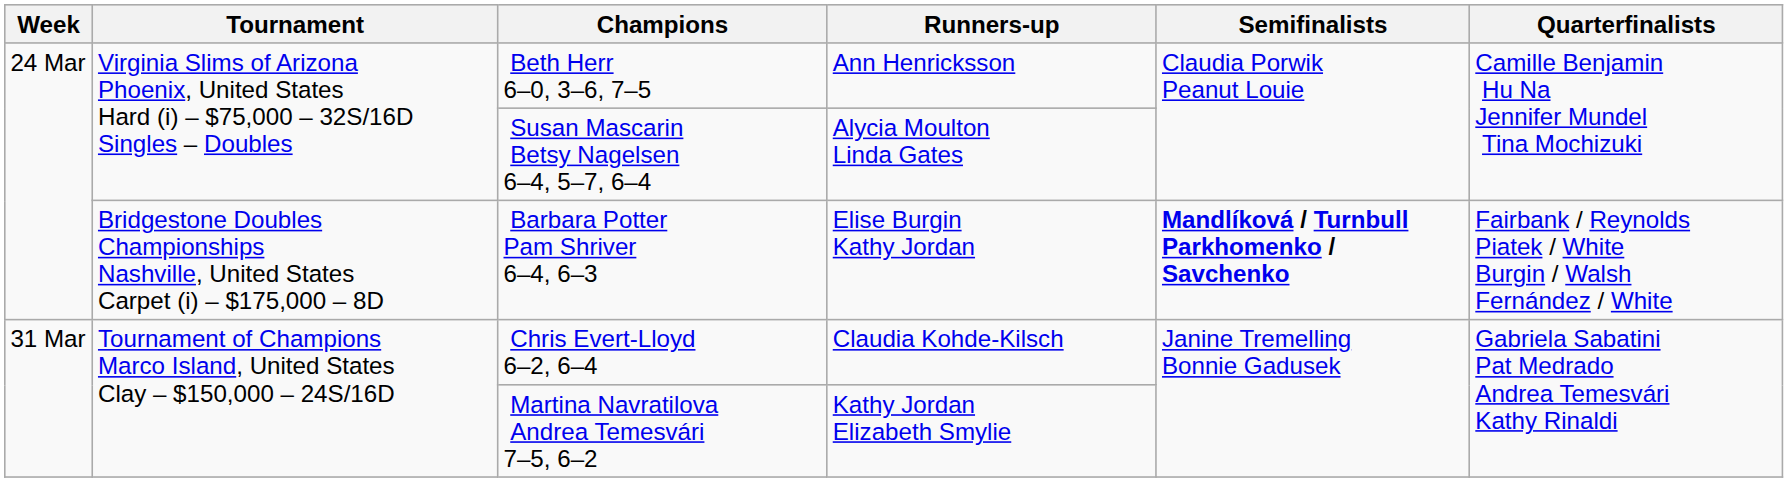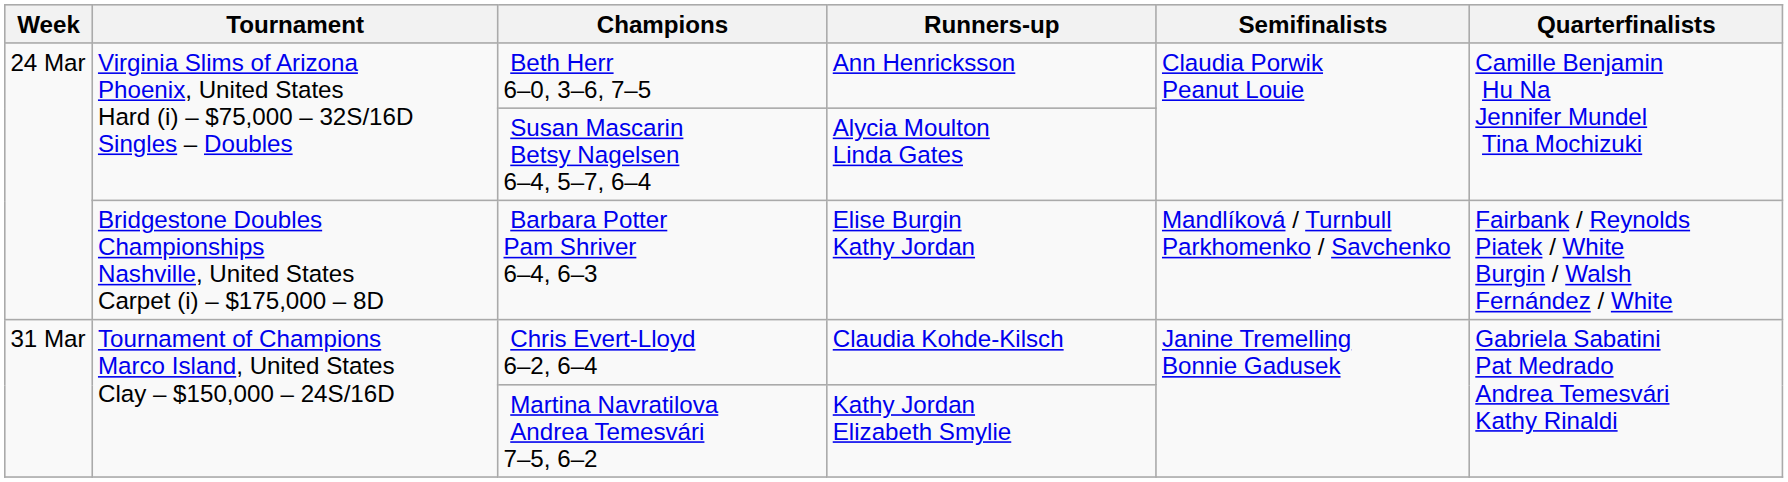(1285, 247) bold -> (1306, 233) normal
